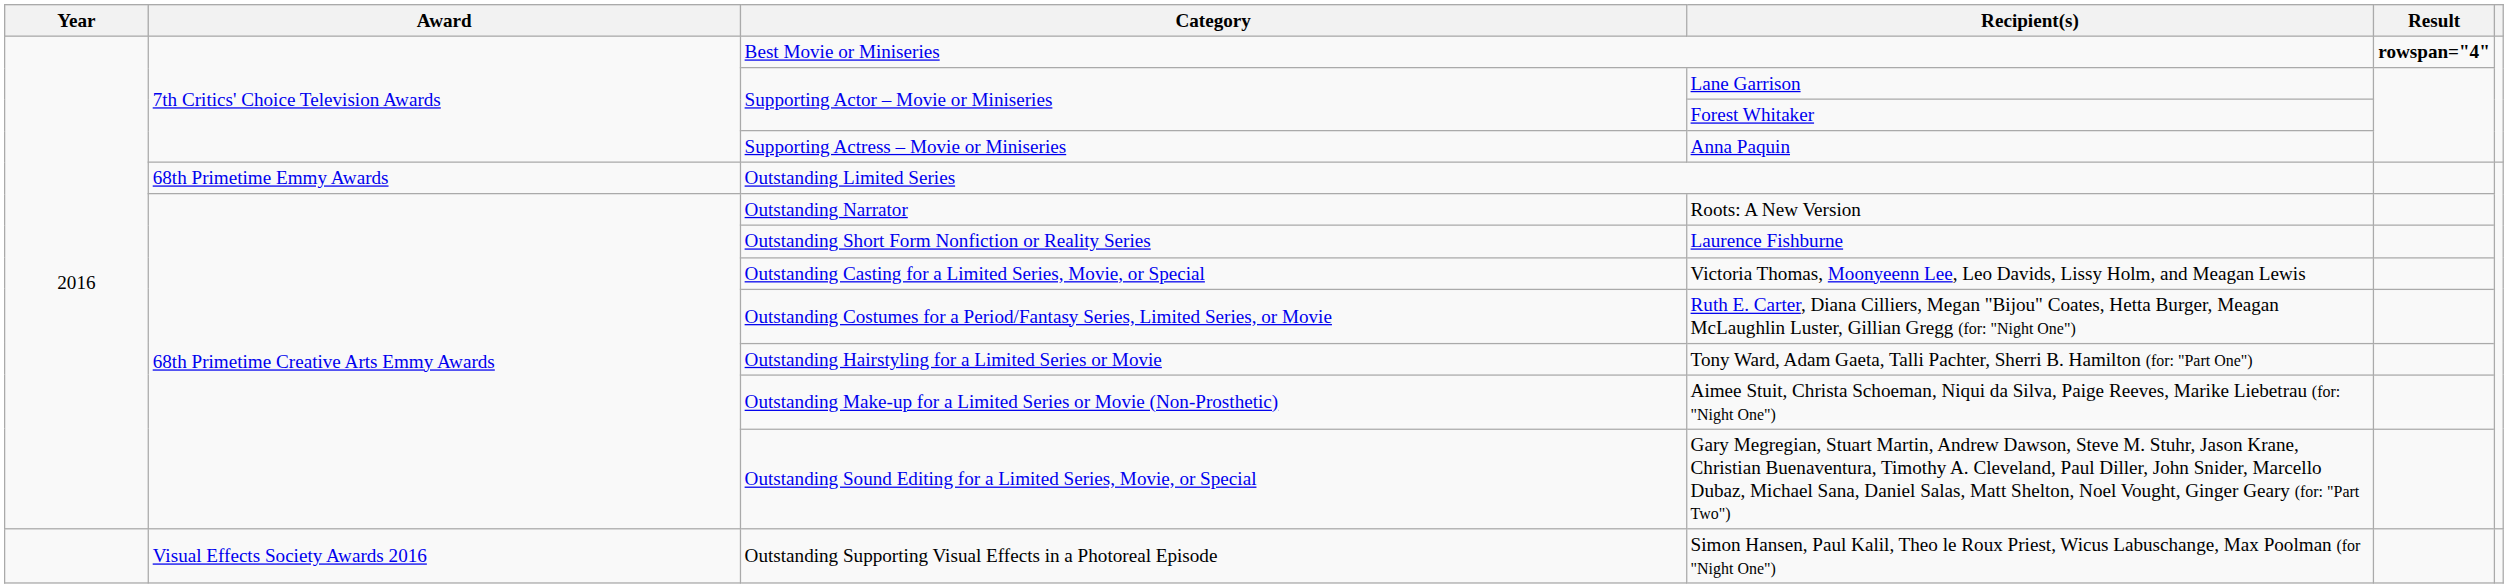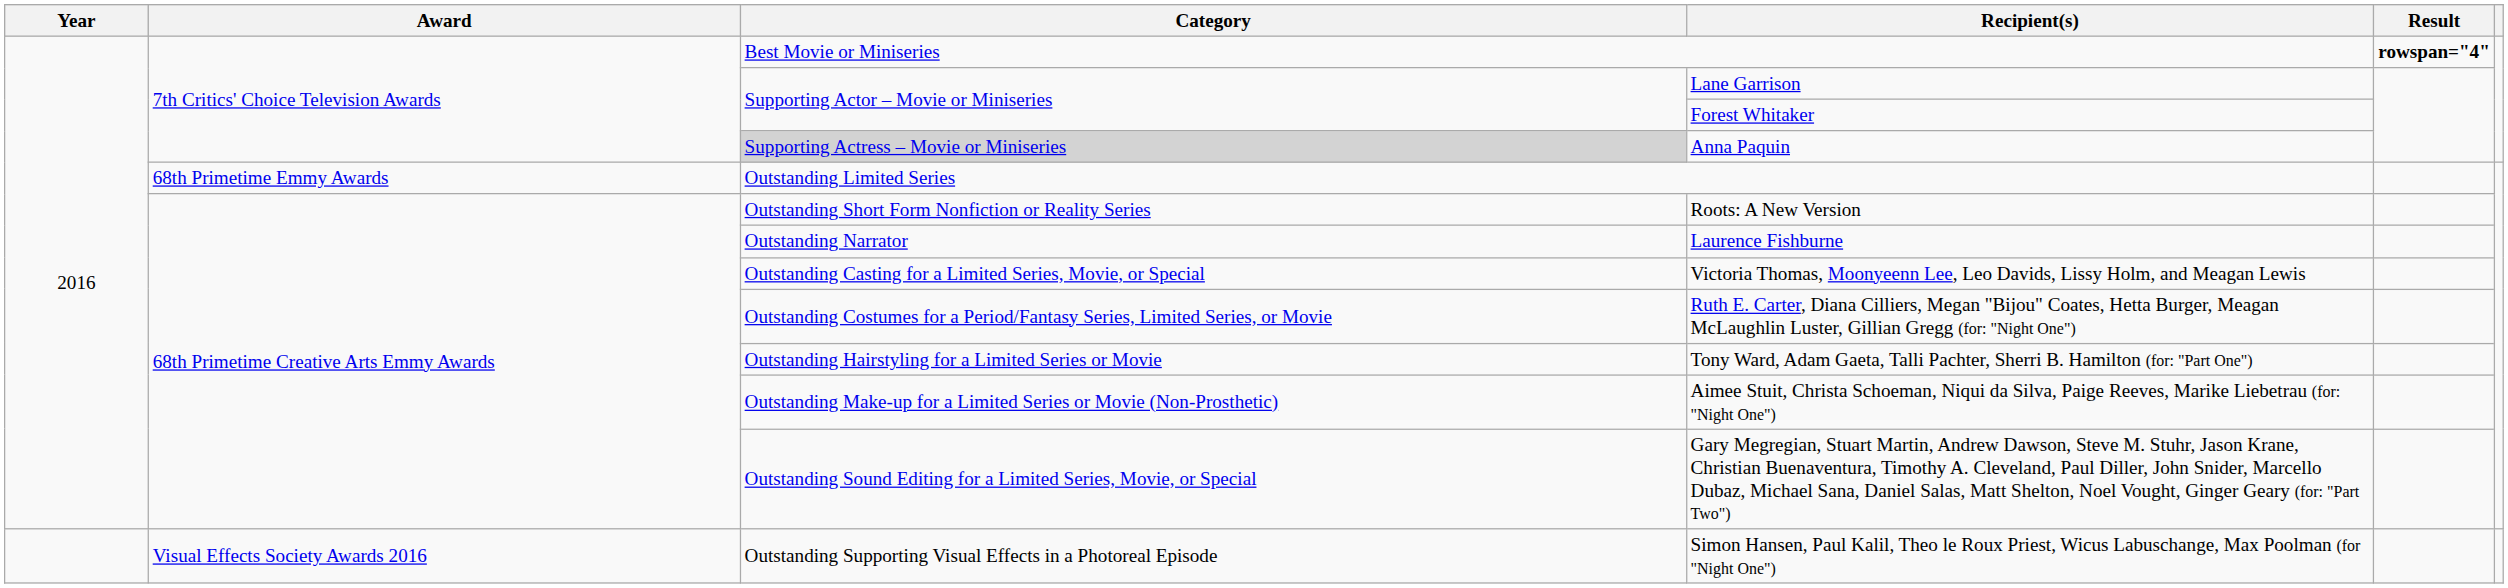(905, 146) no background -> (905, 146) lightgrey background
(826, 209) Outstanding Narrator -> (948, 209) Outstanding Short Form Nonfiction or Reality Series
(948, 241) Outstanding Short Form Nonfiction or Reality Series -> (826, 241) Outstanding Narrator
